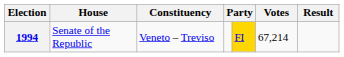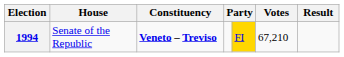(177, 36) normal -> (178, 36) bold
(273, 36) 67,214 -> (273, 36) 67,210
